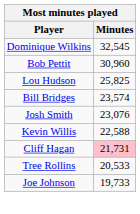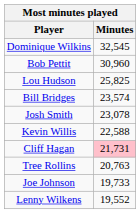(115, 115) 23,076 -> (115, 115) 23,078
(115, 166) 20,533 -> (115, 166) 20,763
+ row: (49, 200)
